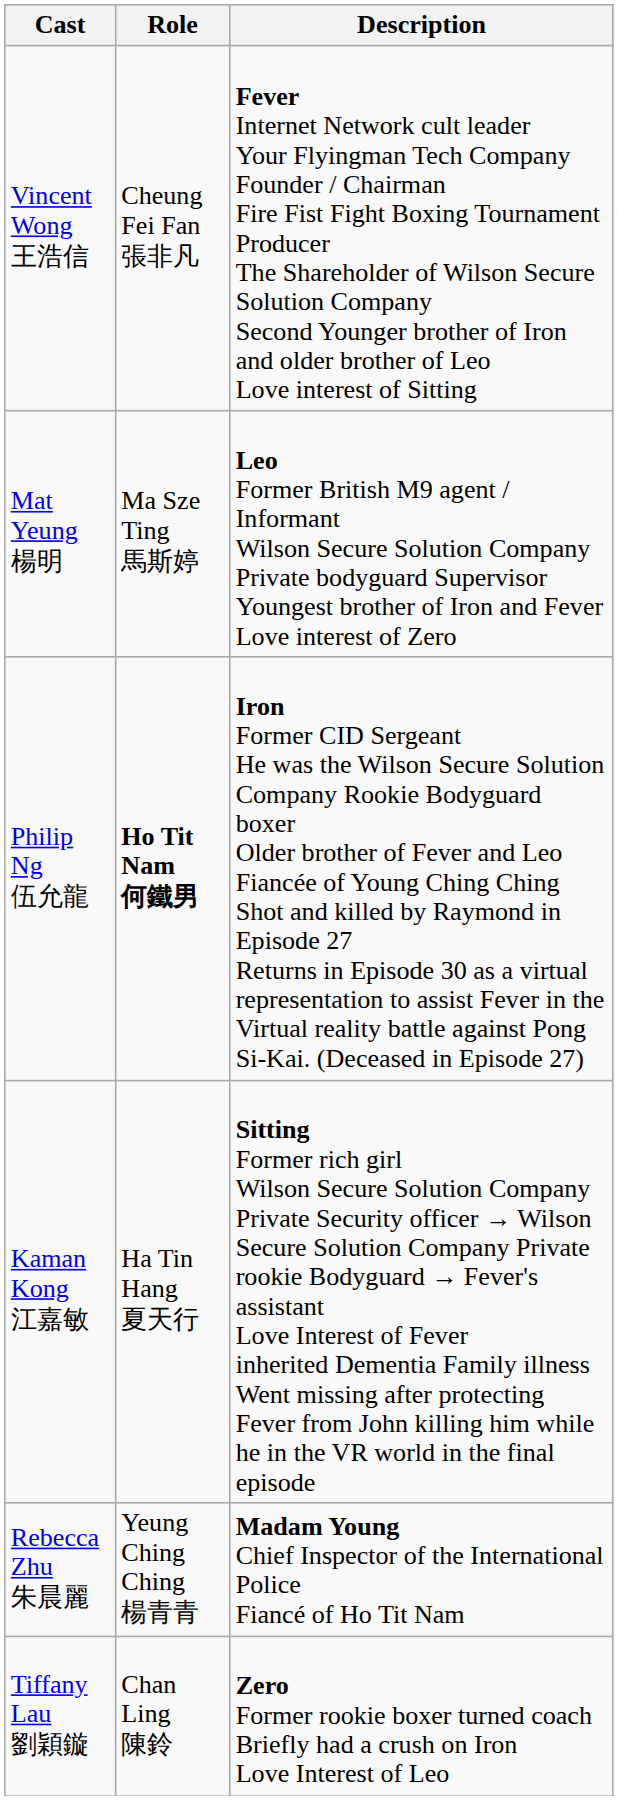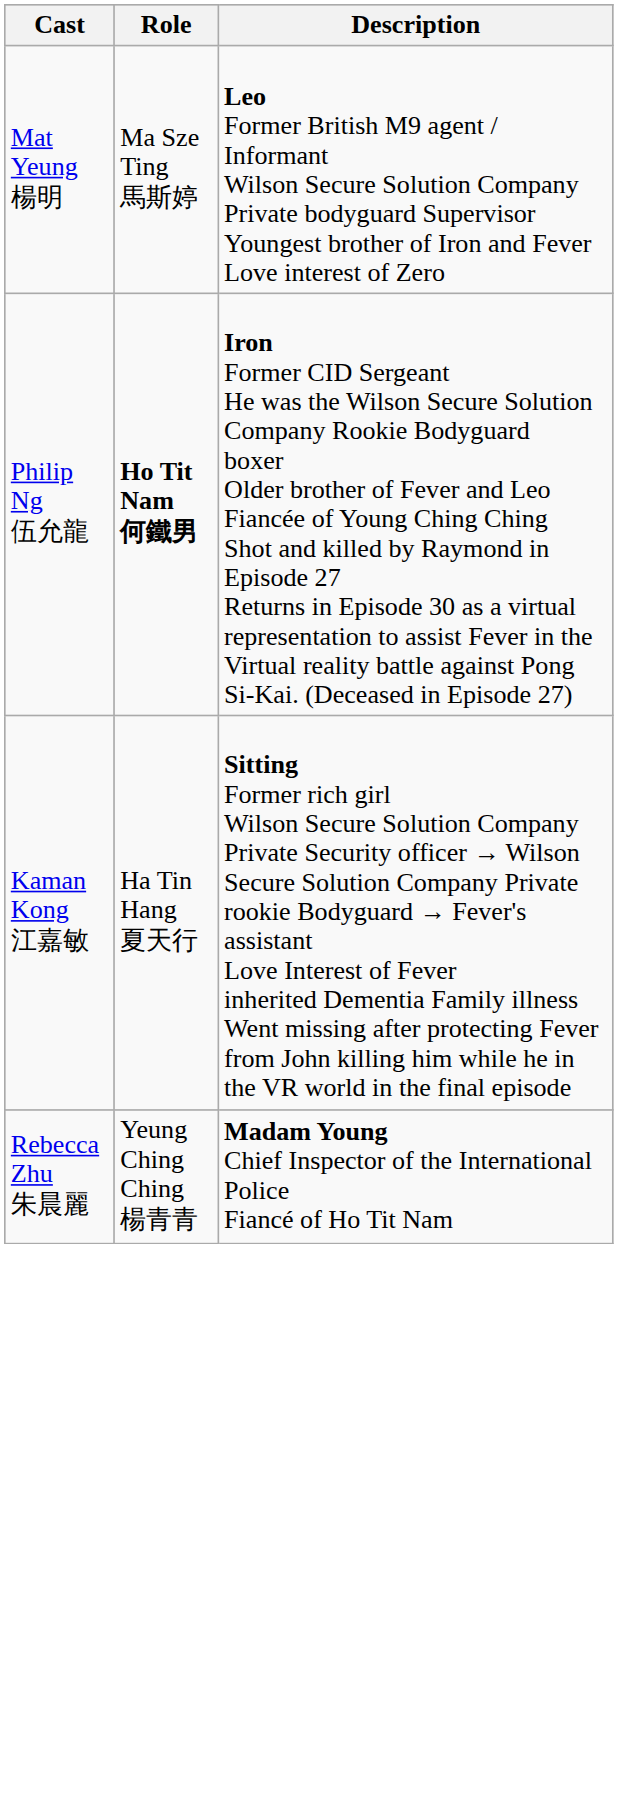- row: (51, 226)
- row: (50, 1714)
